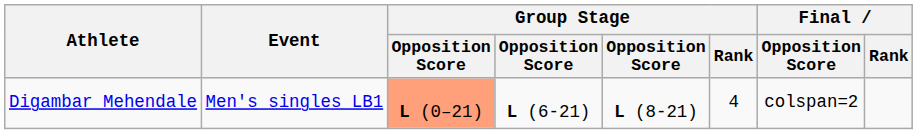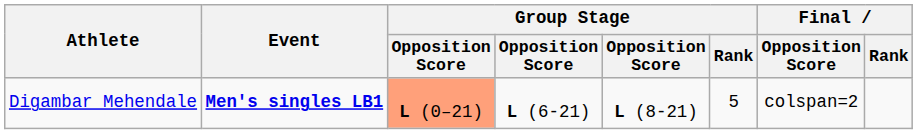(294, 103) normal -> (294, 103) bold
(734, 103) 4 -> (734, 103) 5
